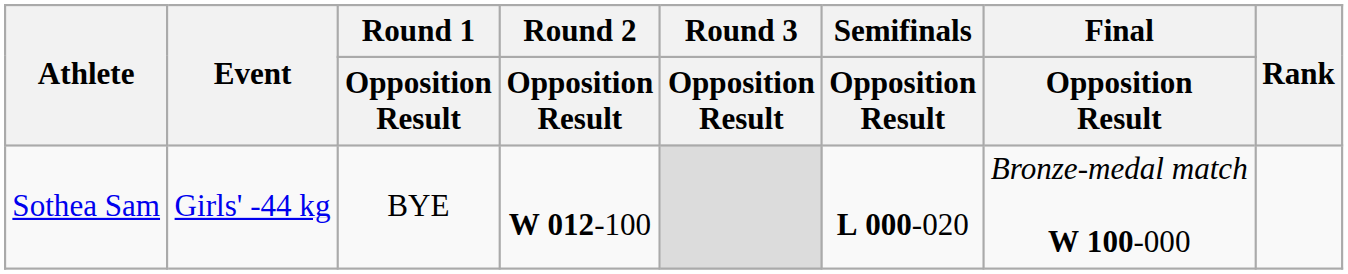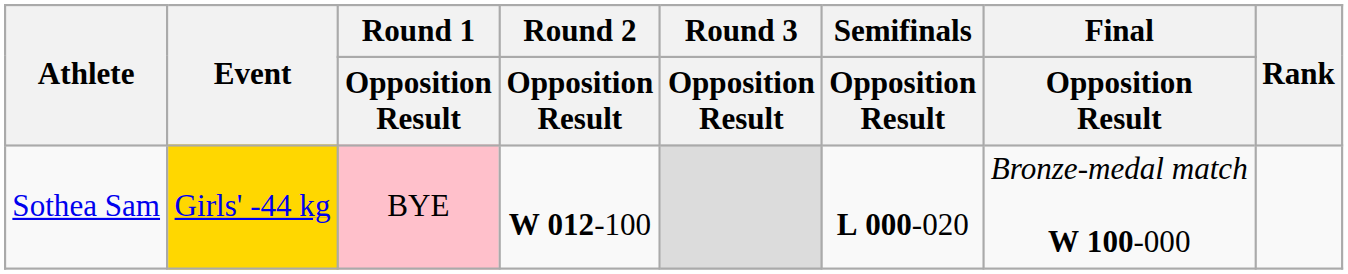(253, 206) no background -> (253, 206) gold background
(418, 206) no background -> (418, 206) pink background
